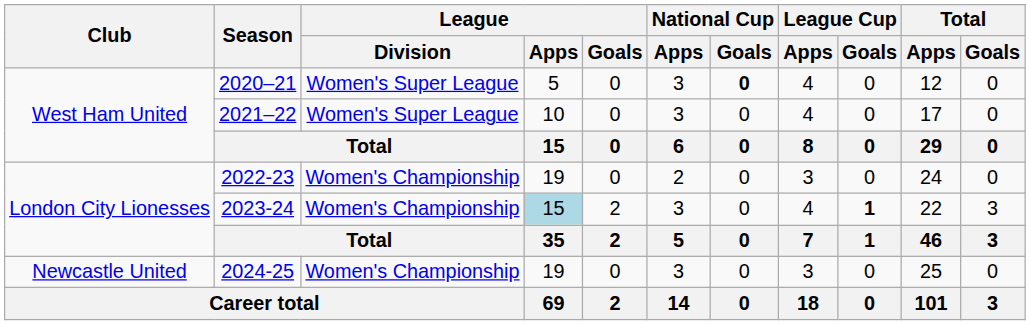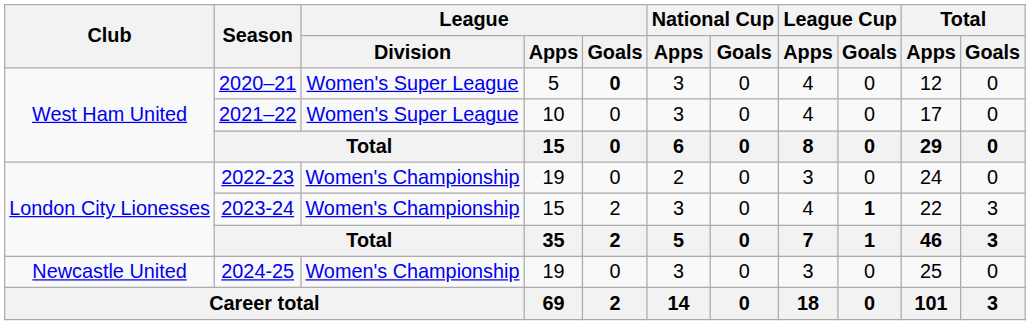(615, 83) normal -> (615, 83) bold
(744, 83) bold -> (744, 83) normal
(553, 209) lightblue background -> (553, 209) no background
